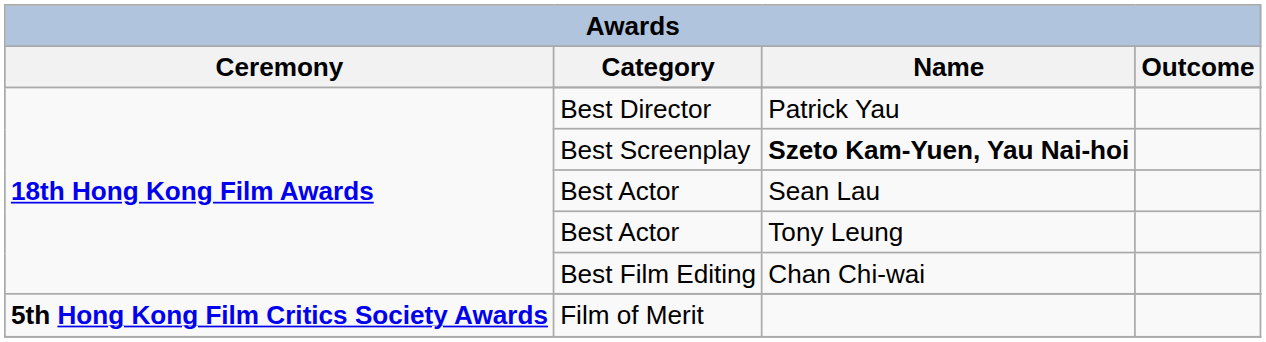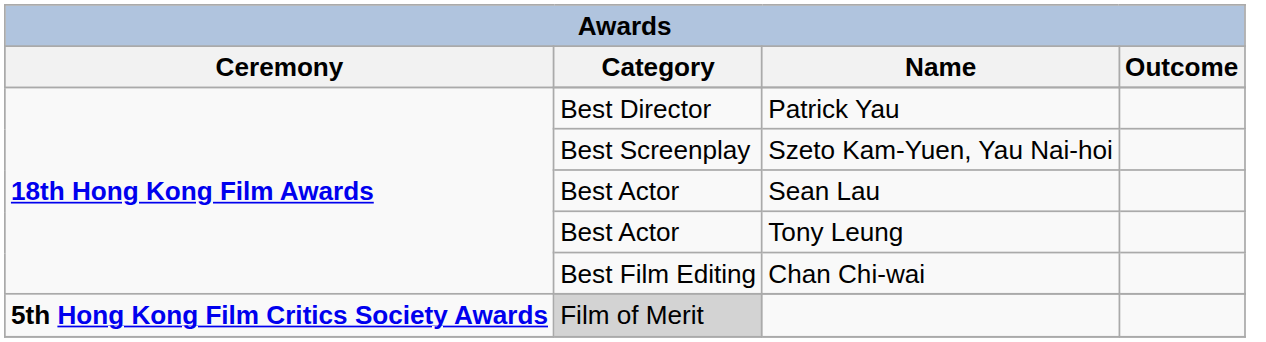(949, 150) bold -> (941, 150) normal
(632, 315) no background -> (632, 315) lightgrey background
